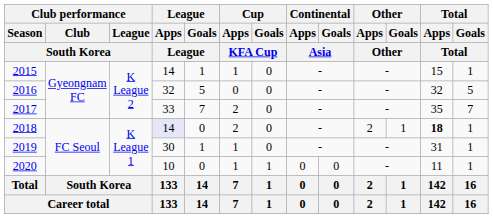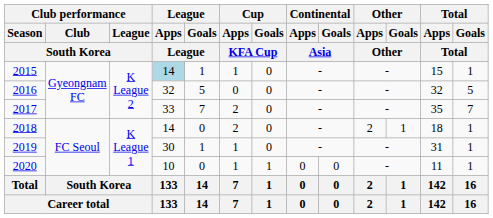(168, 71) no background -> (168, 71) lightblue background
(168, 128) lavender background -> (168, 128) no background
(437, 128) bold -> (437, 128) normal
